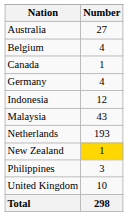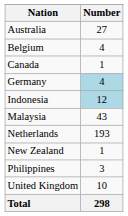(102, 82) no background -> (102, 82) lightblue background
(102, 99) no background -> (102, 99) lightblue background
(102, 151) gold background -> (102, 151) no background
